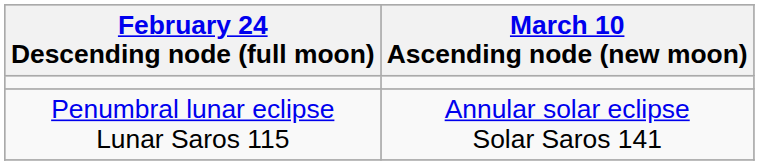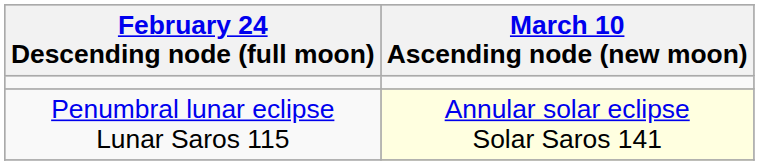(567, 124) no background -> (567, 124) lightyellow background
